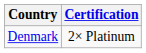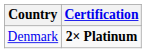(101, 36) normal -> (101, 36) bold
